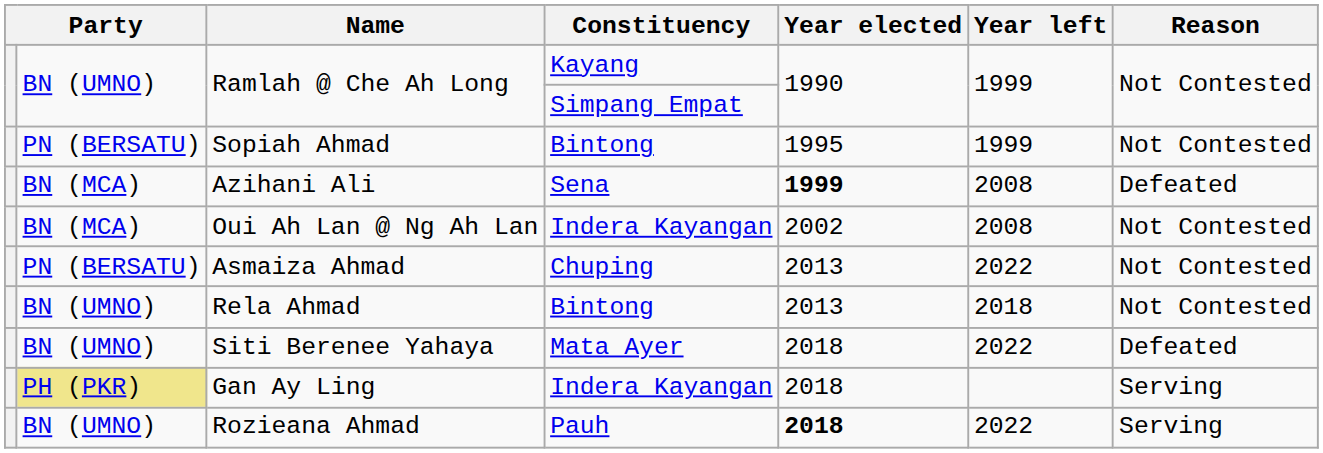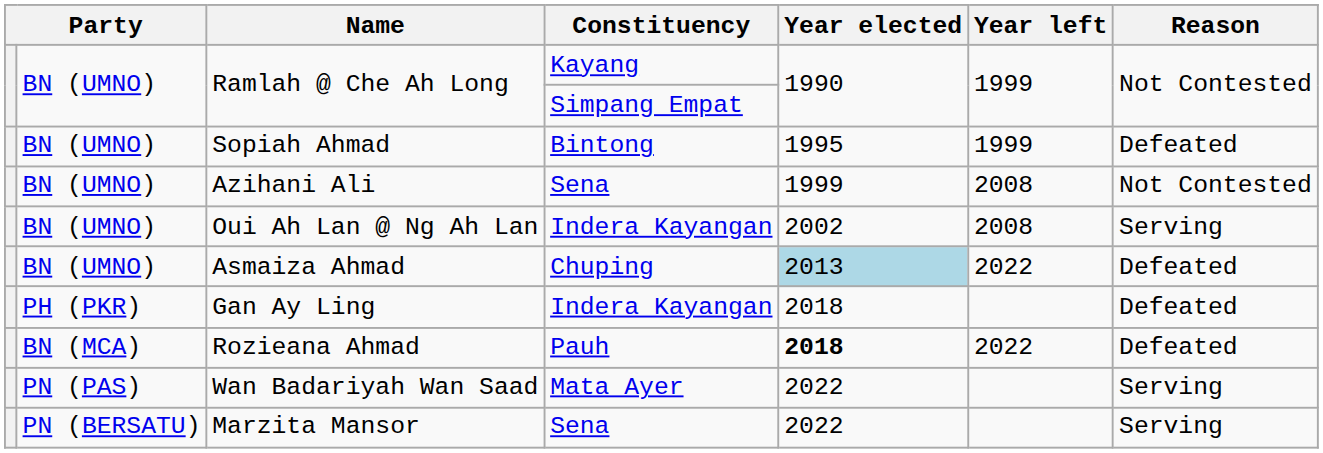(112, 146) PN (BERSATU) -> (89, 146) BN (UMNO)
(1215, 146) Not Contested -> (1178, 146) Defeated
(82, 186) BN (MCA) -> (89, 186) BN (UMNO)
(814, 186) bold -> (814, 186) normal
(1178, 186) Defeated -> (1215, 186) Not Contested
(82, 226) BN (MCA) -> (89, 226) BN (UMNO)
(1215, 226) Not Contested -> (1171, 226) Serving
(112, 267) PN (BERSATU) -> (89, 267) BN (UMNO)
(814, 267) no background -> (814, 267) lightblue background
(1215, 267) Not Contested -> (1178, 267) Defeated
- row: (286, 307)
- row: (353, 347)
(82, 387) khaki background -> (82, 307) no background
(1171, 387) Serving -> (1178, 307) Defeated
(89, 428) BN (UMNO) -> (82, 347) BN (MCA)
(1171, 428) Serving -> (1178, 347) Defeated
+ row: (375, 387)
+ row: (316, 428)
